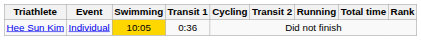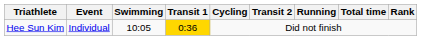(139, 27) gold background -> (139, 27) no background
(188, 27) no background -> (188, 27) gold background
